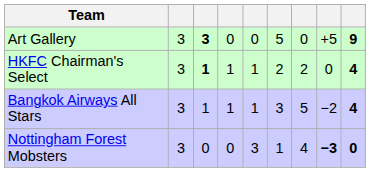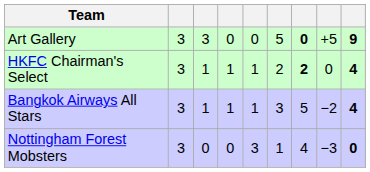(206, 38) bold -> (206, 38) normal
(304, 38) normal -> (304, 38) bold
(206, 69) bold -> (206, 69) normal
(304, 69) normal -> (304, 69) bold
(329, 147) bold -> (329, 147) normal
